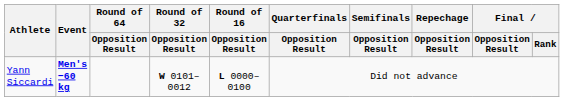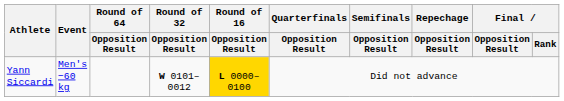(73, 76) bold -> (73, 76) normal
(239, 82) no background -> (239, 82) gold background
